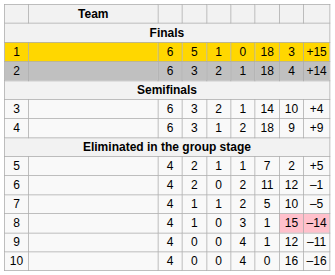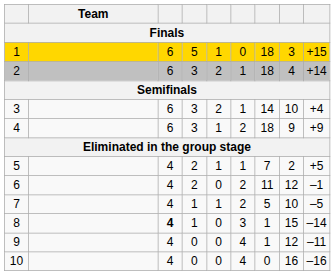(170, 223) normal -> (170, 223) bold
(291, 223) pink background -> (291, 223) no background
(317, 223) pink background -> (317, 223) no background
